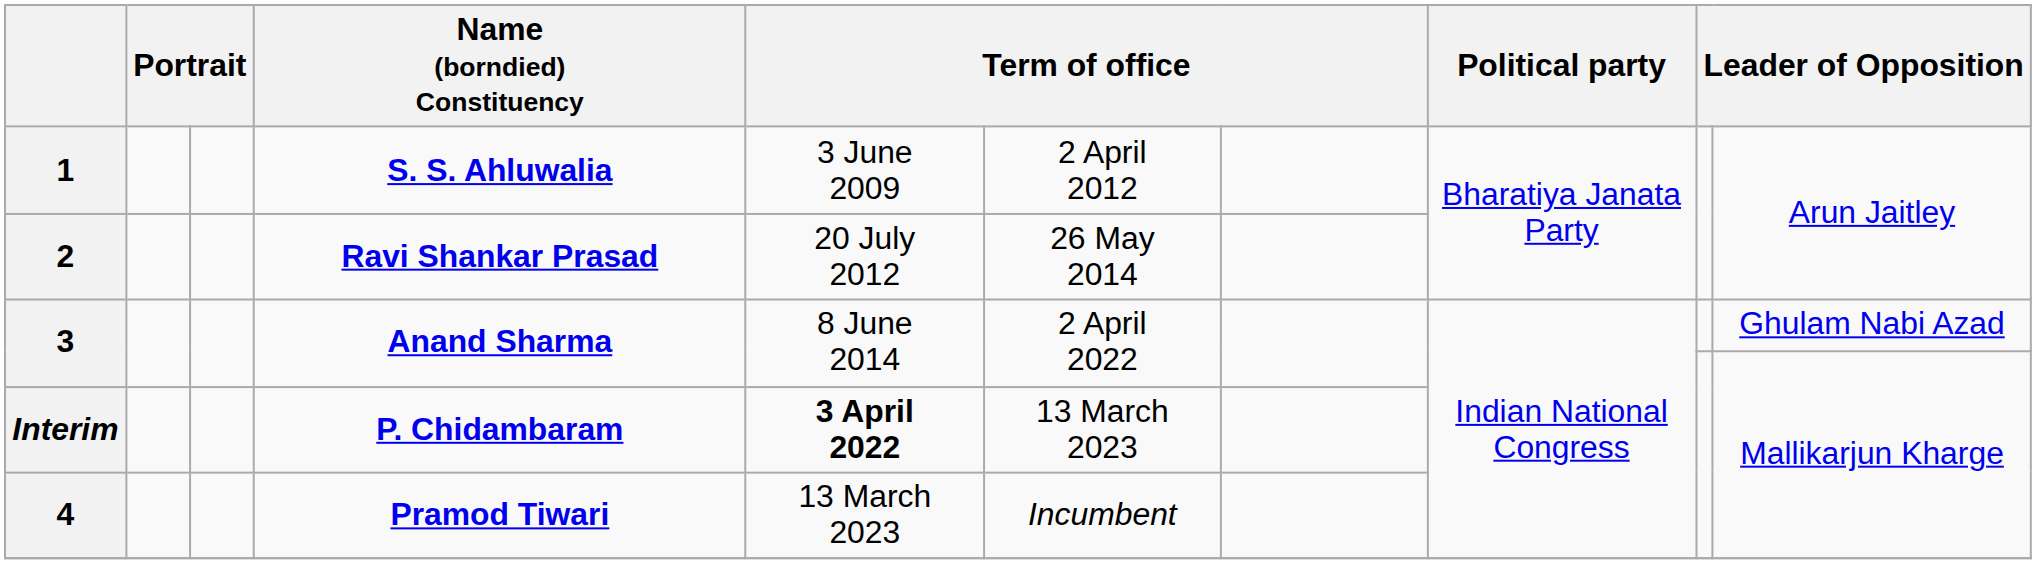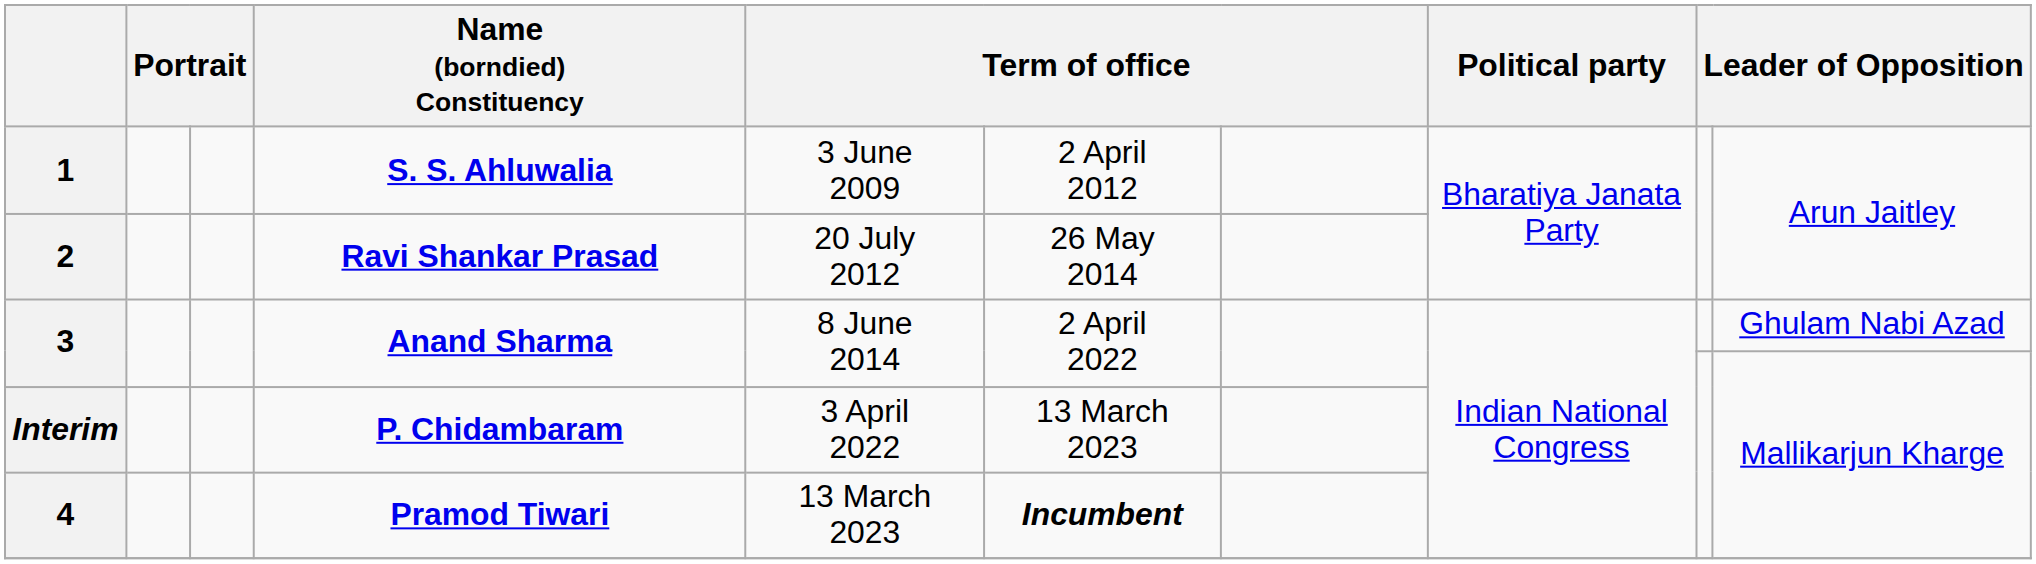(865, 428) bold -> (865, 428) normal
(1102, 515) normal -> (1102, 515) bold
